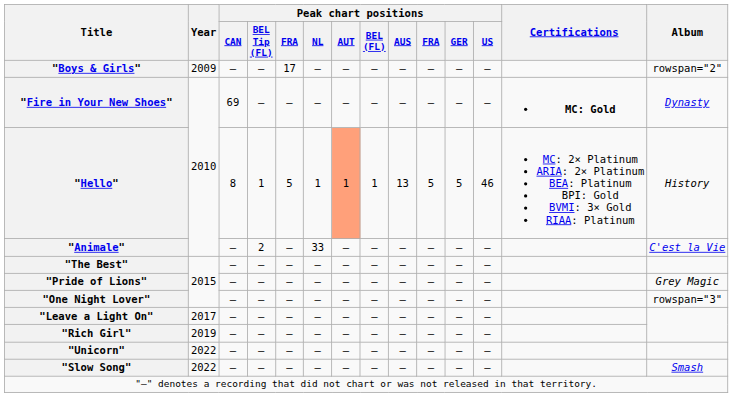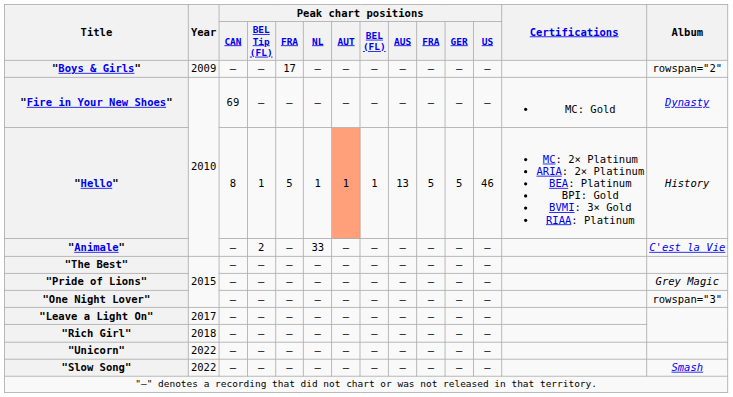(574, 109) bold -> (574, 109) normal
(204, 333) 2019 -> (204, 333) 2018
